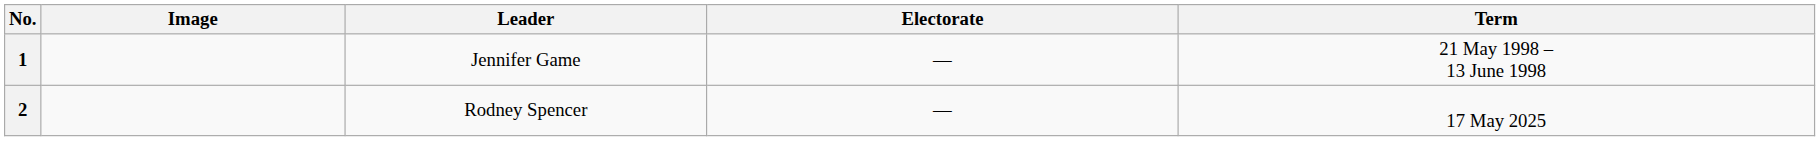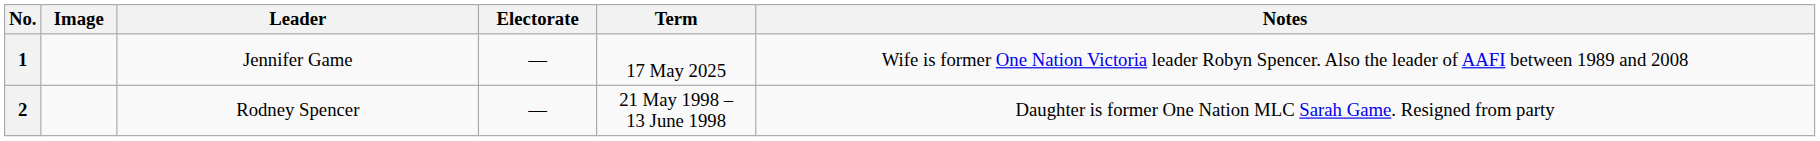+ column: (1285, 19)
(1496, 59) 21 May 1998 – 13 June 1998 -> (676, 70) 17 May 2025
(1496, 120) 17 May 2025 -> (676, 110) 21 May 1998 – 13 June 1998
